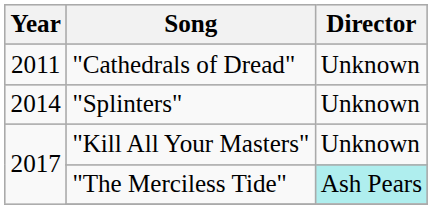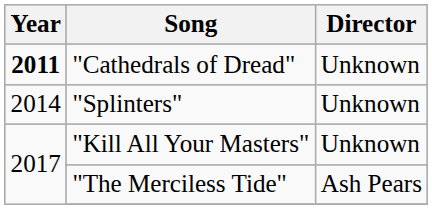(36, 64) normal -> (36, 64) bold
(371, 183) paleturquoise background -> (371, 183) no background
